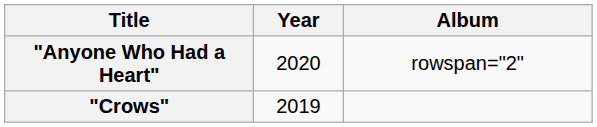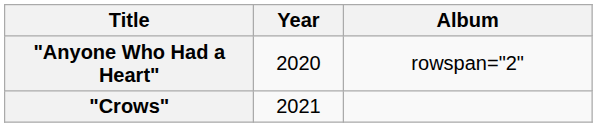(298, 106) 2019 -> (298, 106) 2021
